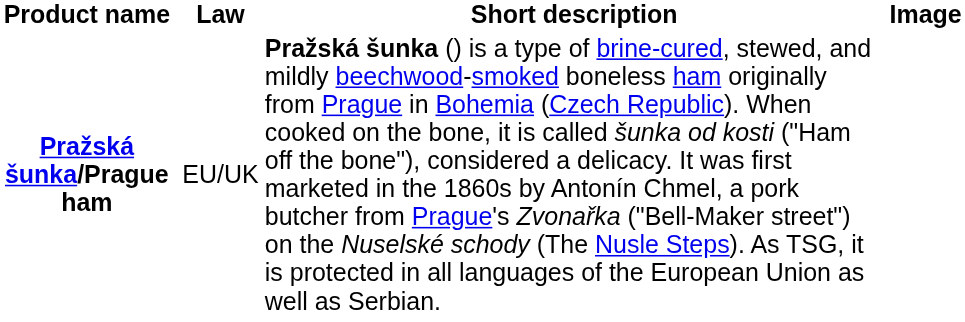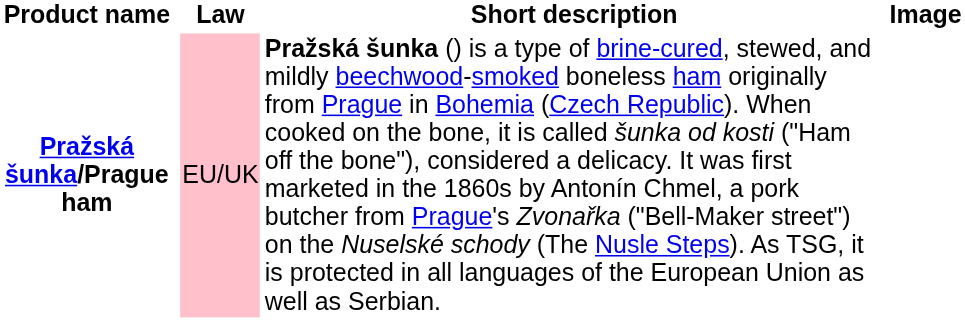(220, 175) no background -> (220, 175) pink background
